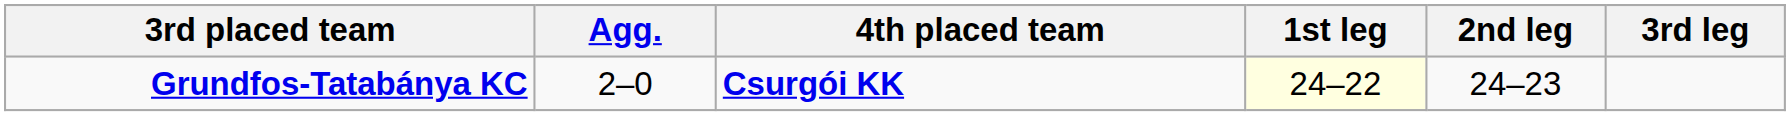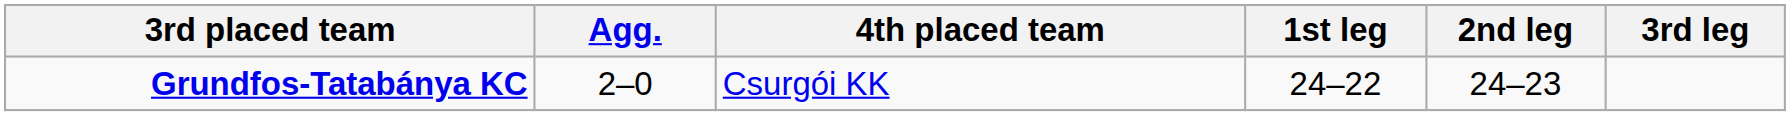(813, 82) bold -> (806, 82) normal
(1335, 82) lightyellow background -> (1335, 82) no background
